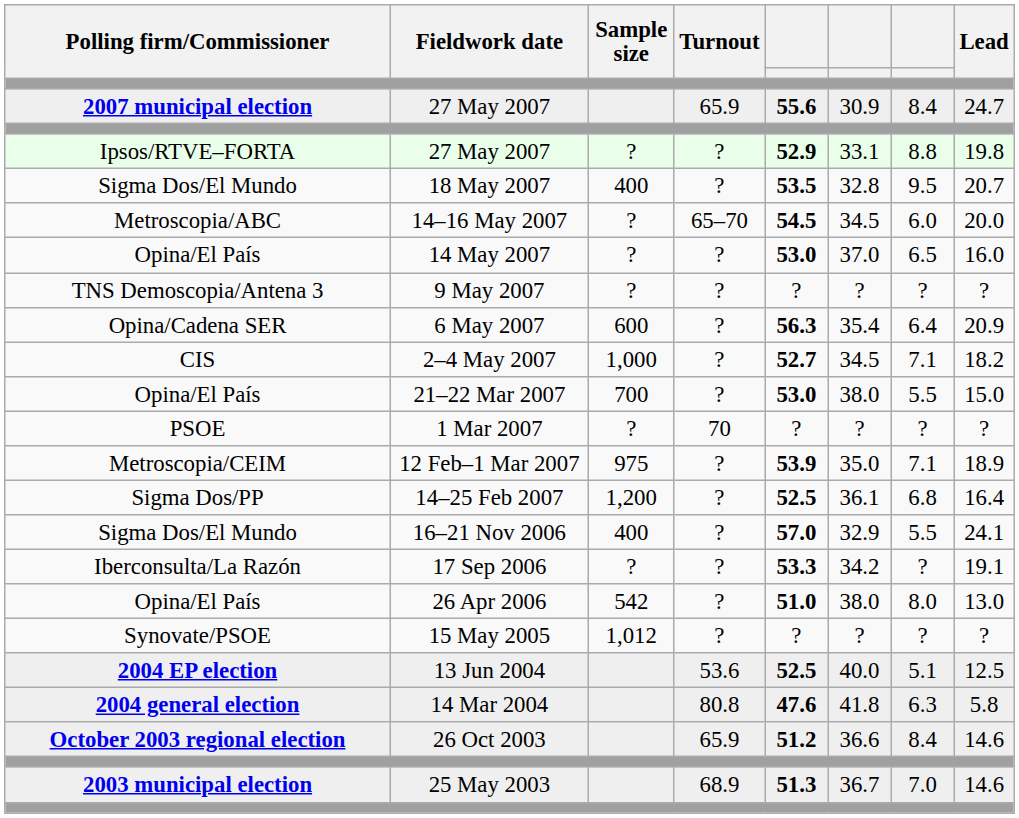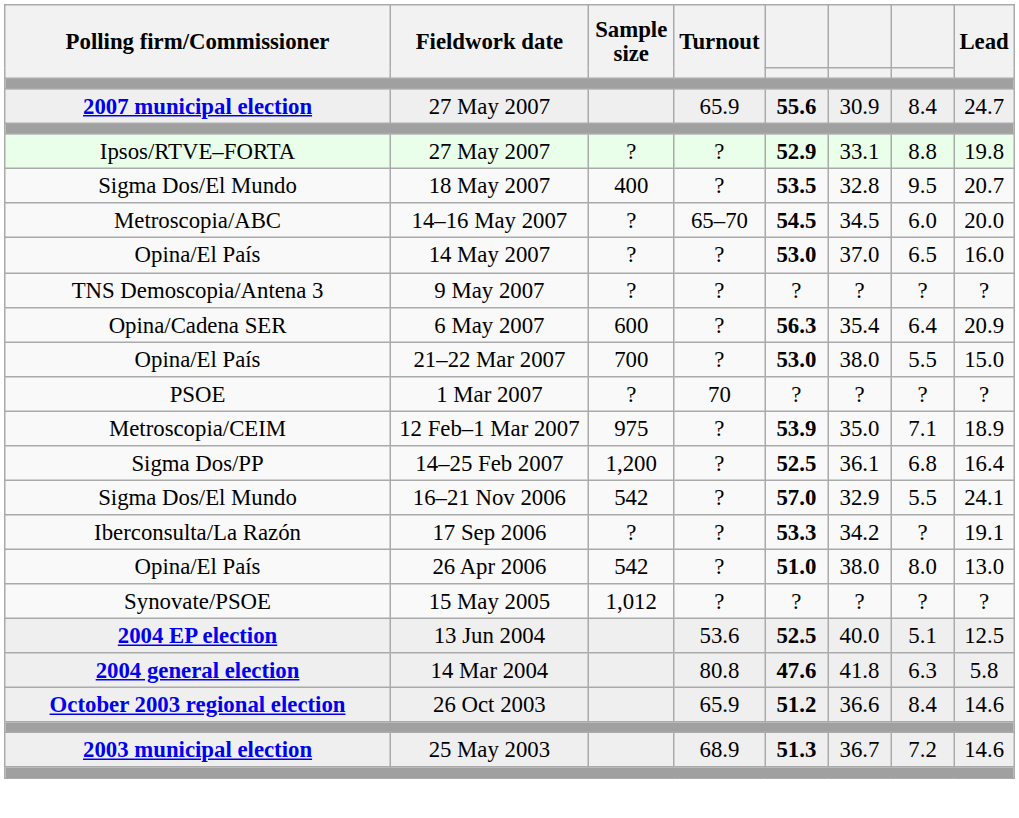- row: (198, 358)
(631, 531) 400 -> (631, 497) 542
(923, 784) 7.0 -> (923, 750) 7.2
